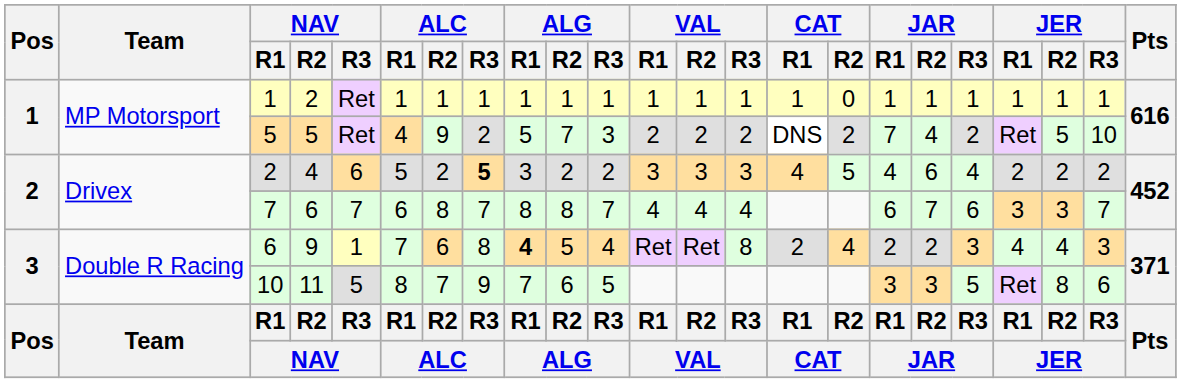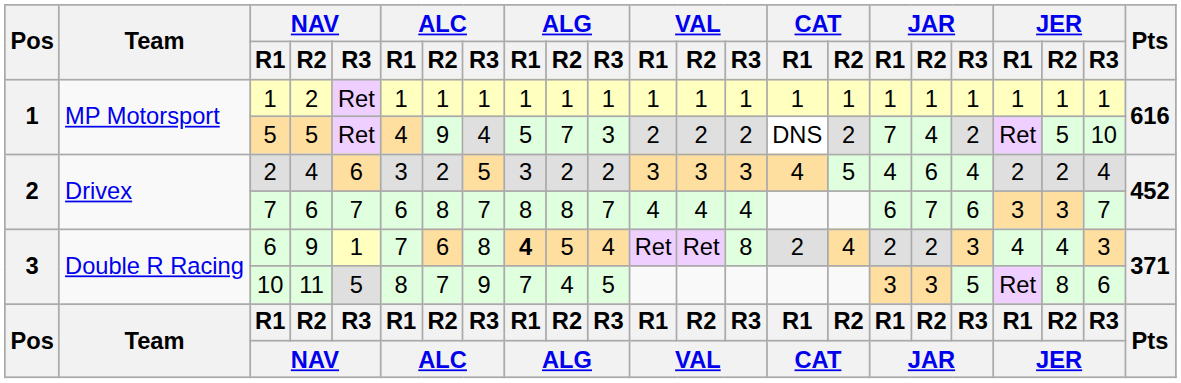(849, 98) 0 -> (849, 98) 1
(484, 135) 2 -> (484, 135) 4
(401, 172) 5 -> (401, 172) 3
(484, 172) bold -> (484, 172) normal
(1104, 172) 2 -> (1104, 172) 4
(567, 284) 6 -> (567, 284) 4
